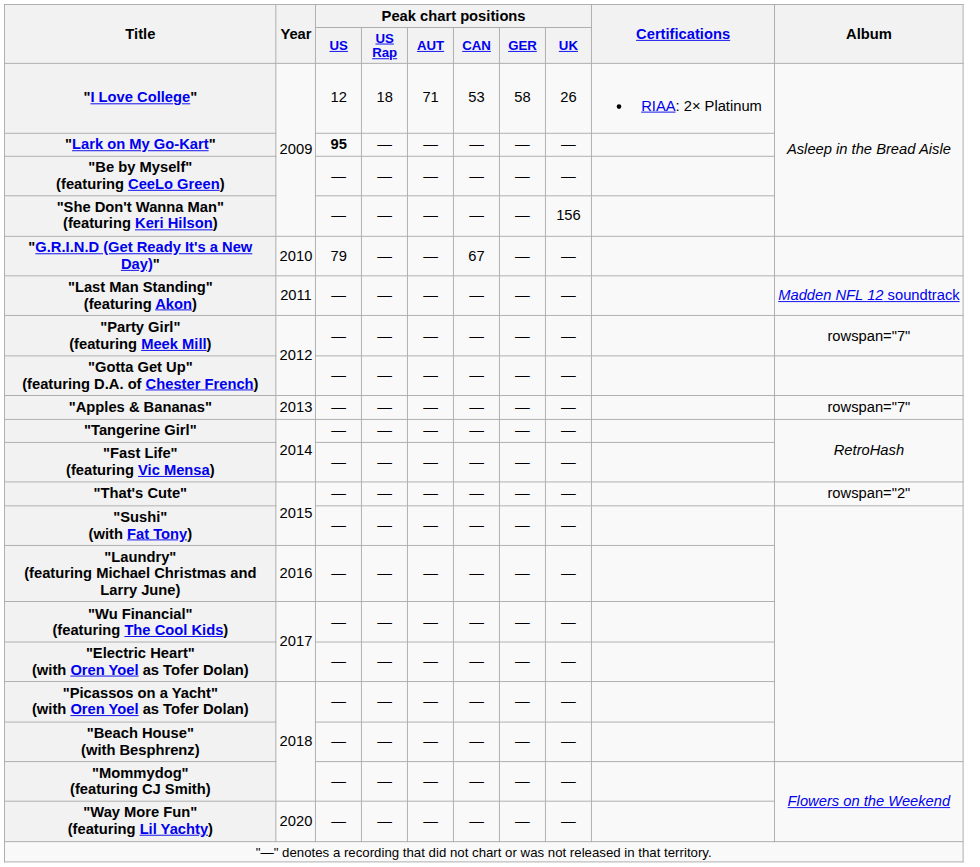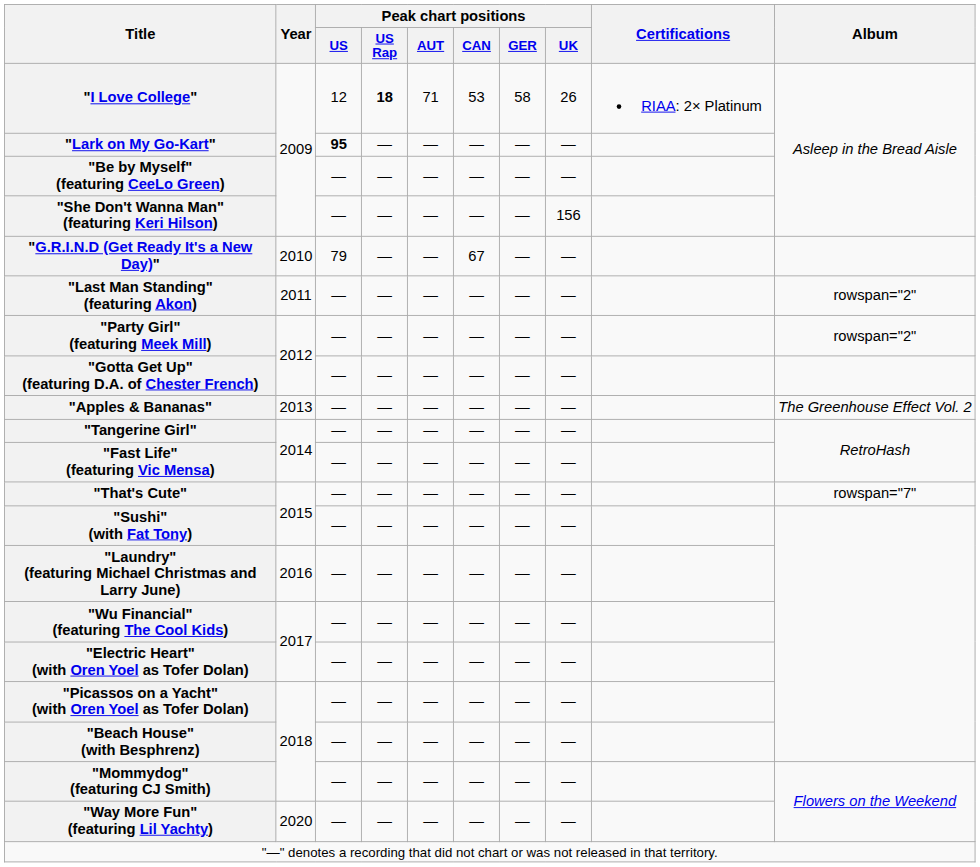(385, 98) normal -> (385, 98) bold
(869, 295) Madden NFL 12 soundtrack -> (875, 295) rowspan="2"
(869, 335) rowspan="7" -> (875, 335) rowspan="2"
(869, 407) rowspan="7" -> (875, 407) The Greenhouse Effect Vol. 2
(869, 493) rowspan="2" -> (875, 493) rowspan="7"
